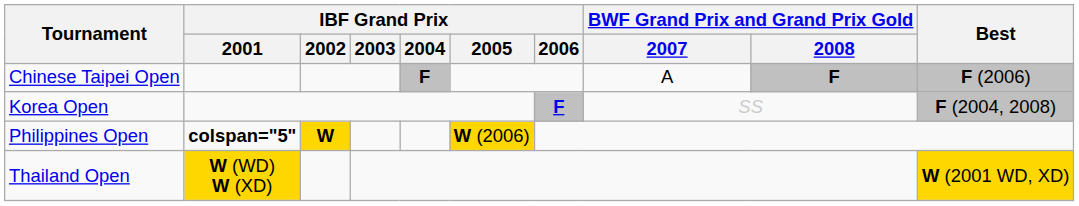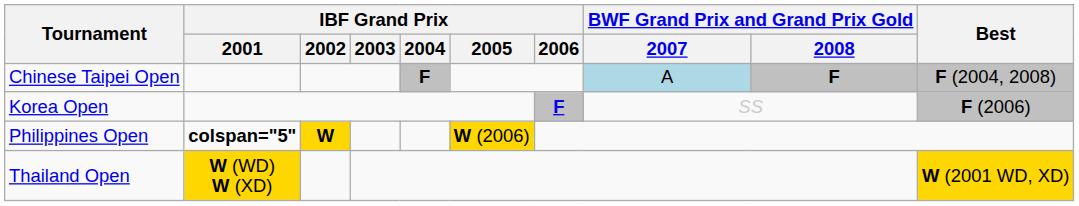(667, 78) no background -> (667, 78) lightblue background
(996, 78) F (2006) -> (996, 78) F (2004, 2008)
(996, 107) F (2004, 2008) -> (996, 107) F (2006)
